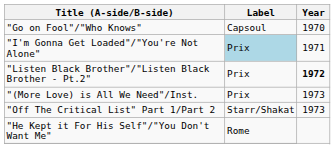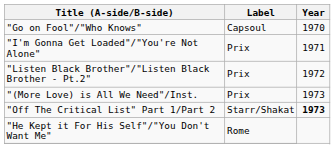(238, 48) lightblue background -> (238, 48) no background
(314, 74) bold -> (314, 74) normal
(314, 110) normal -> (314, 110) bold
